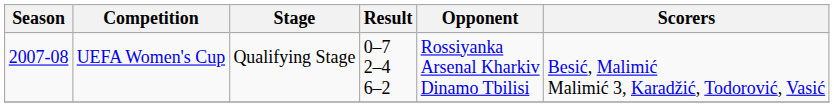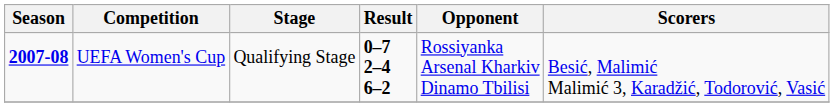(39, 57) normal -> (39, 57) bold
(377, 67) normal -> (377, 67) bold
